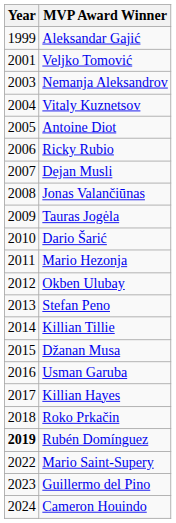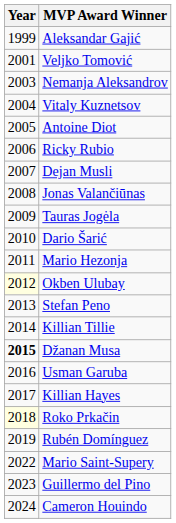(22, 283) no background -> (22, 283) lightyellow background
(22, 350) normal -> (22, 350) bold
(22, 417) no background -> (22, 417) lightyellow background
(22, 439) bold -> (22, 439) normal
